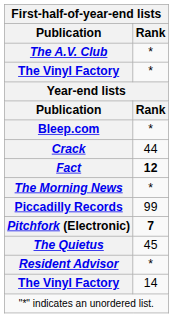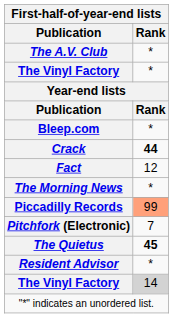(151, 149) normal -> (151, 149) bold
(151, 168) bold -> (151, 168) normal
(151, 206) no background -> (151, 206) lightsalmon background
(151, 226) bold -> (151, 226) normal
(151, 245) normal -> (151, 245) bold
(151, 284) no background -> (151, 284) lightgrey background
